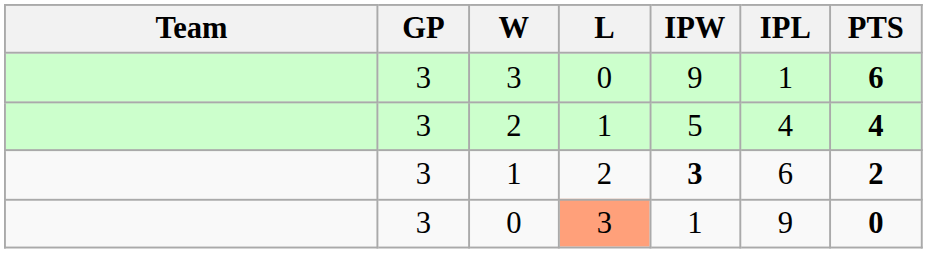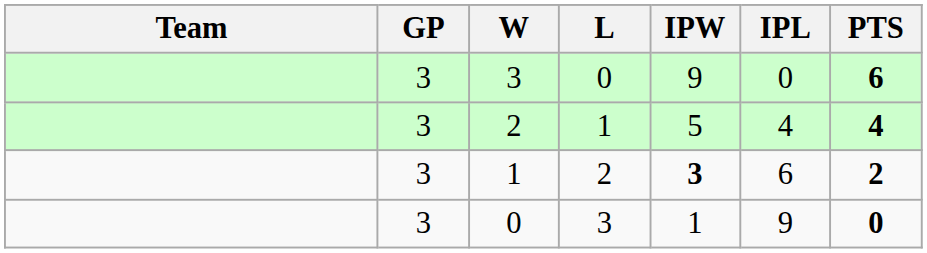(785, 77) 1 -> (785, 77) 0
(604, 222) lightsalmon background -> (604, 222) no background
